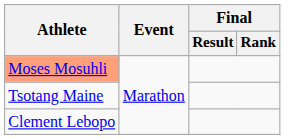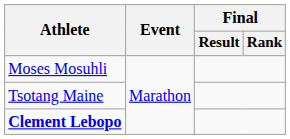(58, 69) lightsalmon background -> (58, 69) no background
(62, 122) normal -> (65, 122) bold
